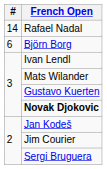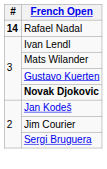(12, 28) normal -> (12, 28) bold
- row: (48, 44)
